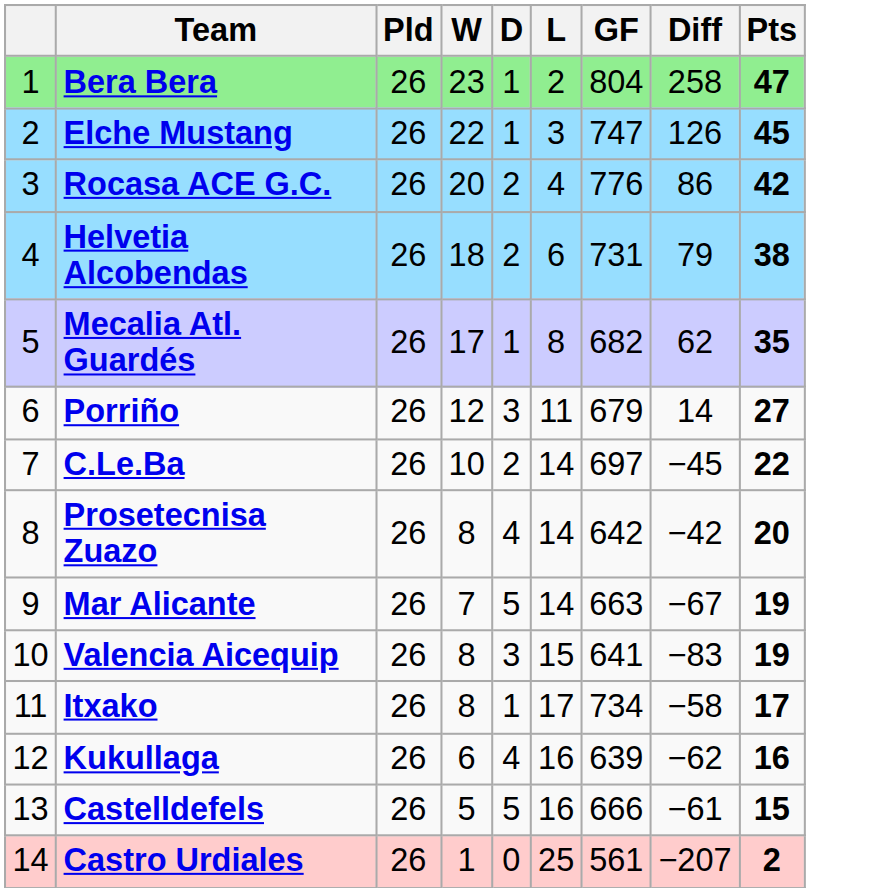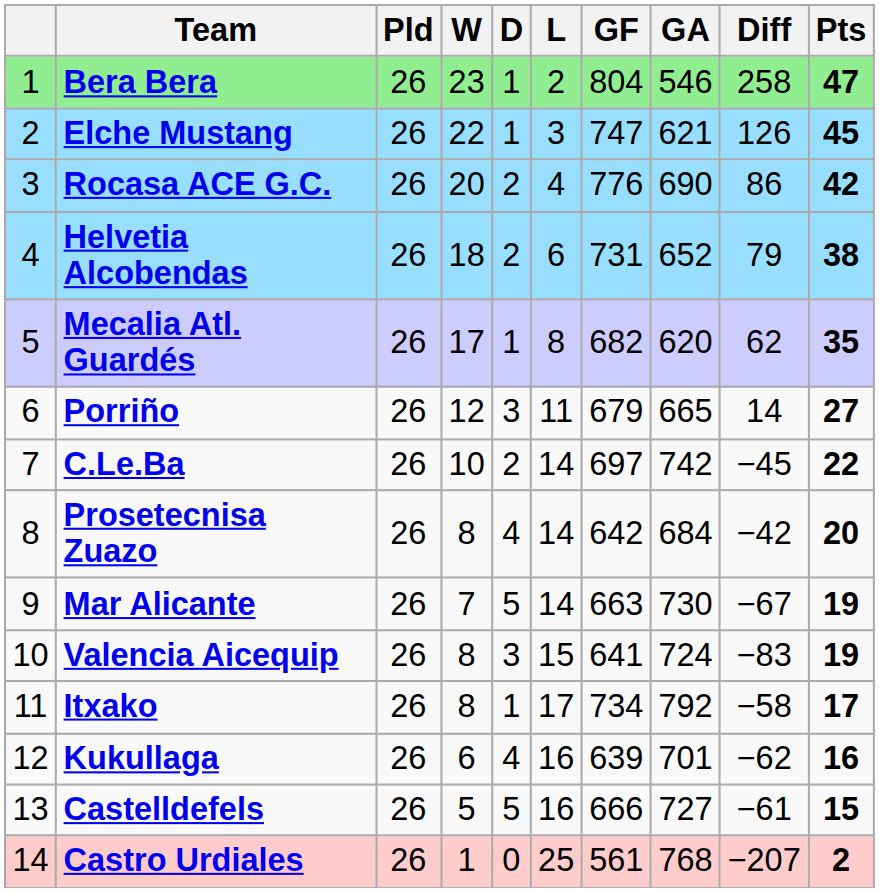+ column: (685, 30)
